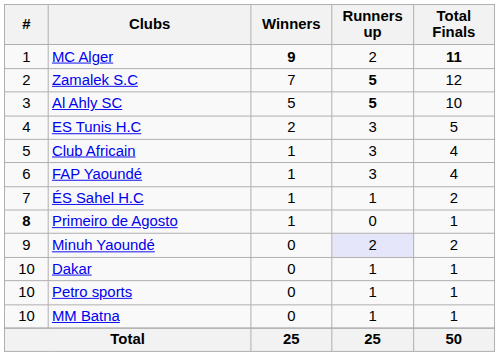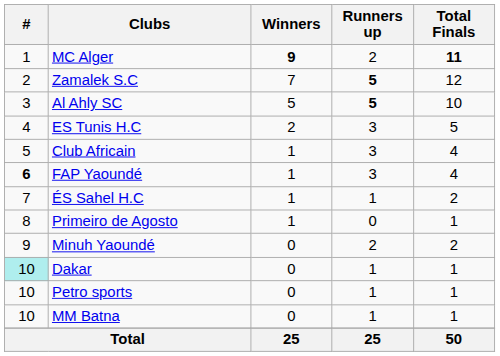(26, 174) normal -> (26, 174) bold
(26, 221) bold -> (26, 221) normal
(373, 245) lavender background -> (373, 245) no background
(26, 269) no background -> (26, 269) paleturquoise background
